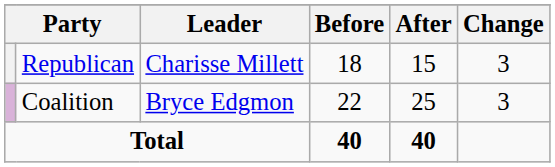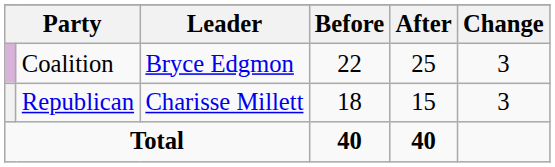rows swapped: (68, 102) <-> (78, 63)
